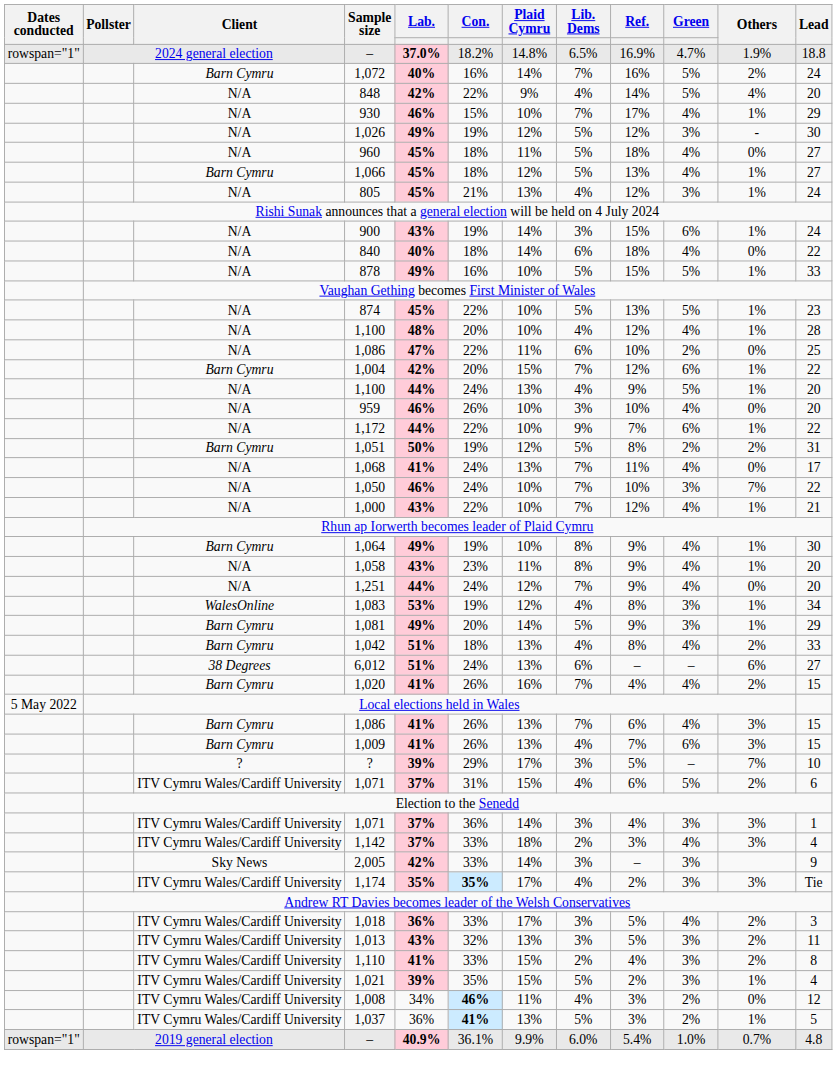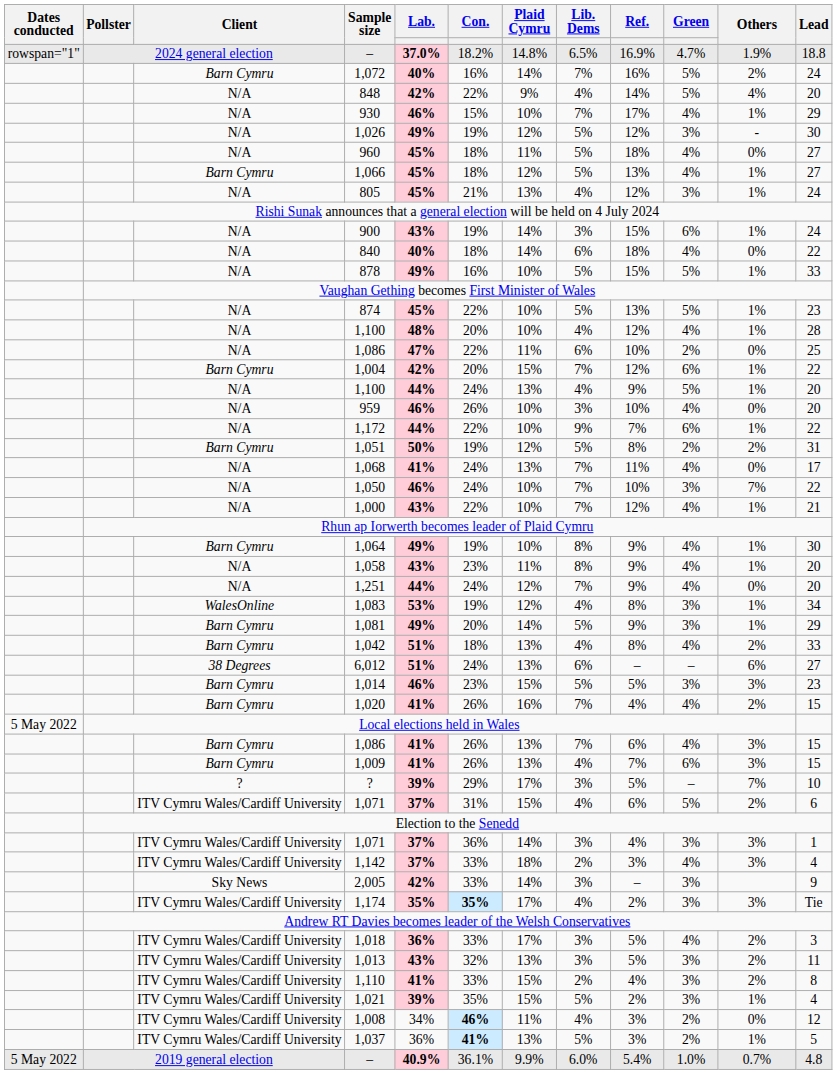+ row: (239, 685)
(44, 1040) rowspan="1" -> (44, 1059) 5 May 2022
